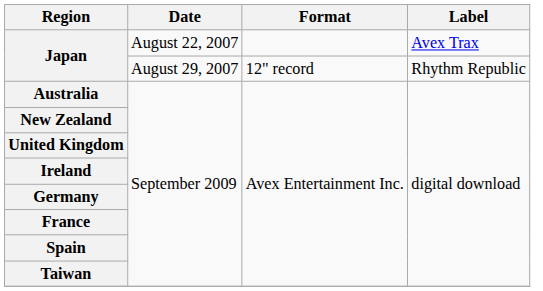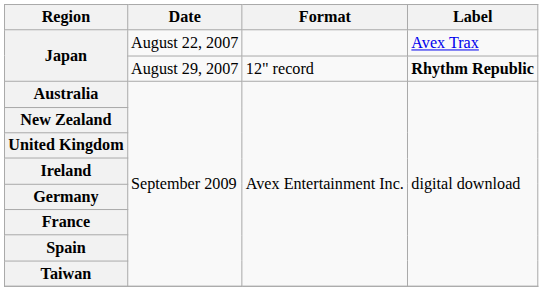(469, 68) normal -> (473, 68) bold
